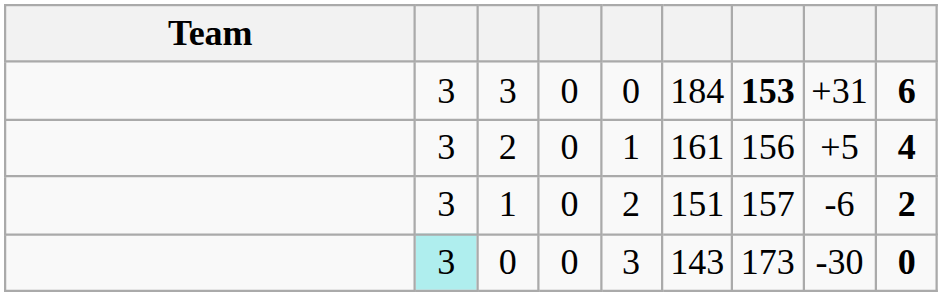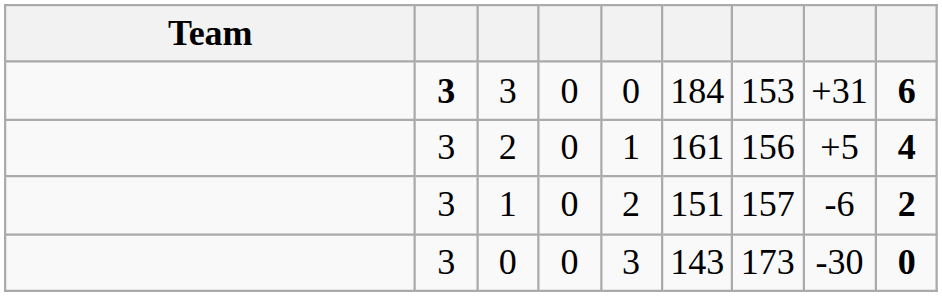(446, 90) normal -> (446, 90) bold
(768, 90) bold -> (768, 90) normal
(446, 261) paleturquoise background -> (446, 261) no background
